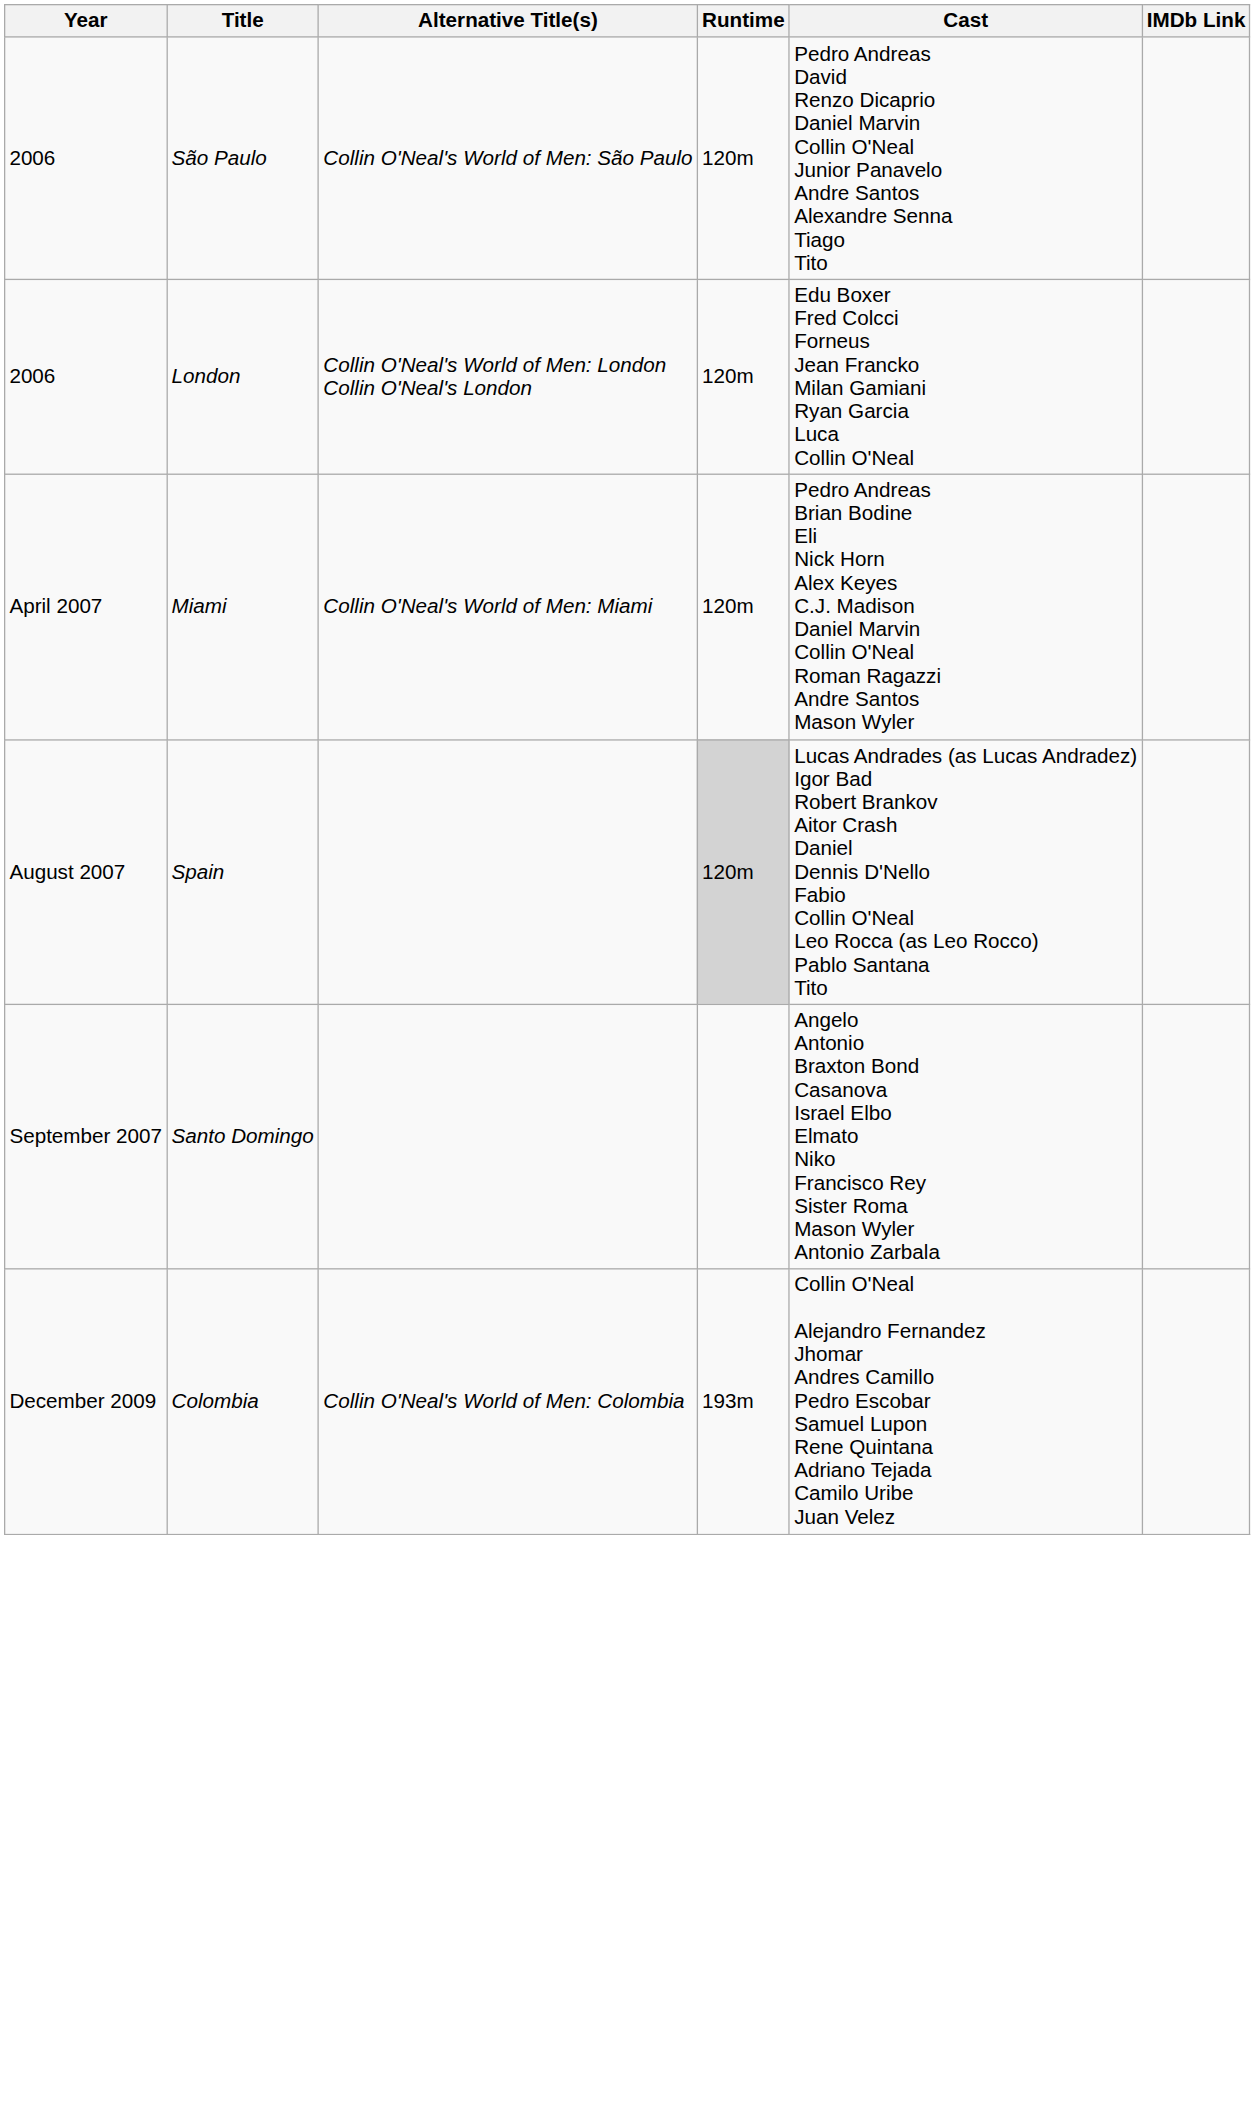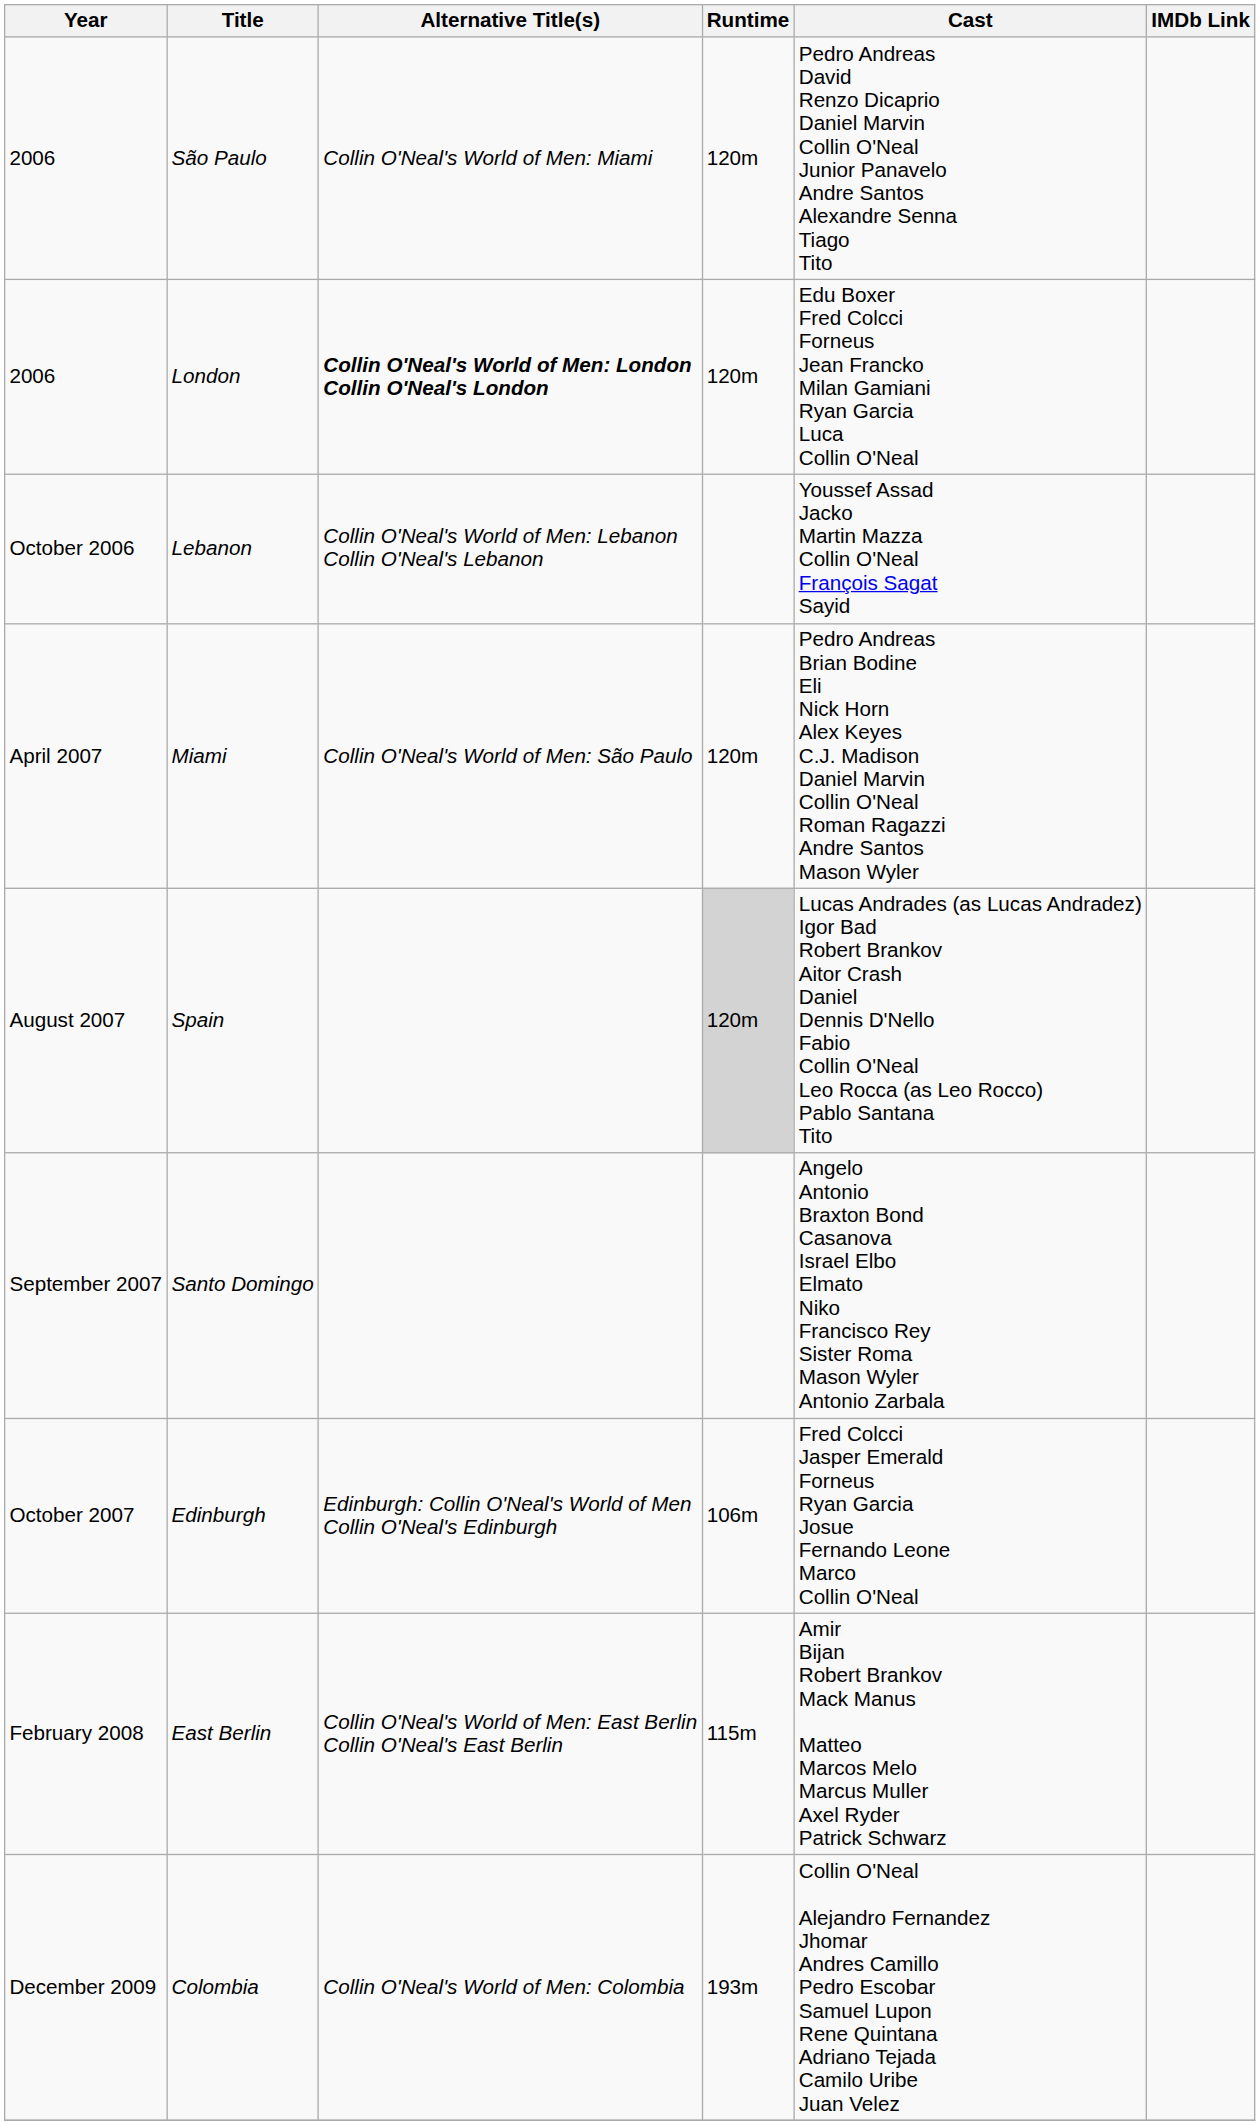(508, 158) Collin O'Neal's World of Men: São Paulo -> (488, 158) Collin O'Neal's World of Men: Miami
(495, 376) normal -> (507, 376) bold
+ row: (212, 548)
(488, 606) Collin O'Neal's World of Men: Miami -> (508, 755) Collin O'Neal's World of Men: São Paulo
+ row: (219, 1515)
+ row: (221, 1733)
